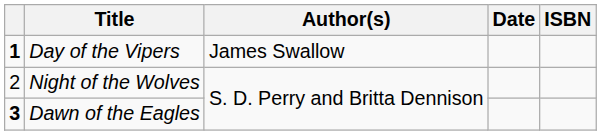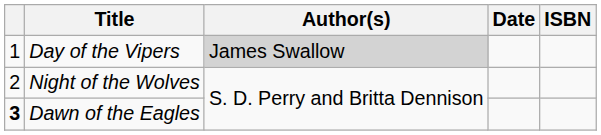(15, 51) bold -> (15, 51) normal
(277, 51) no background -> (277, 51) lightgrey background
